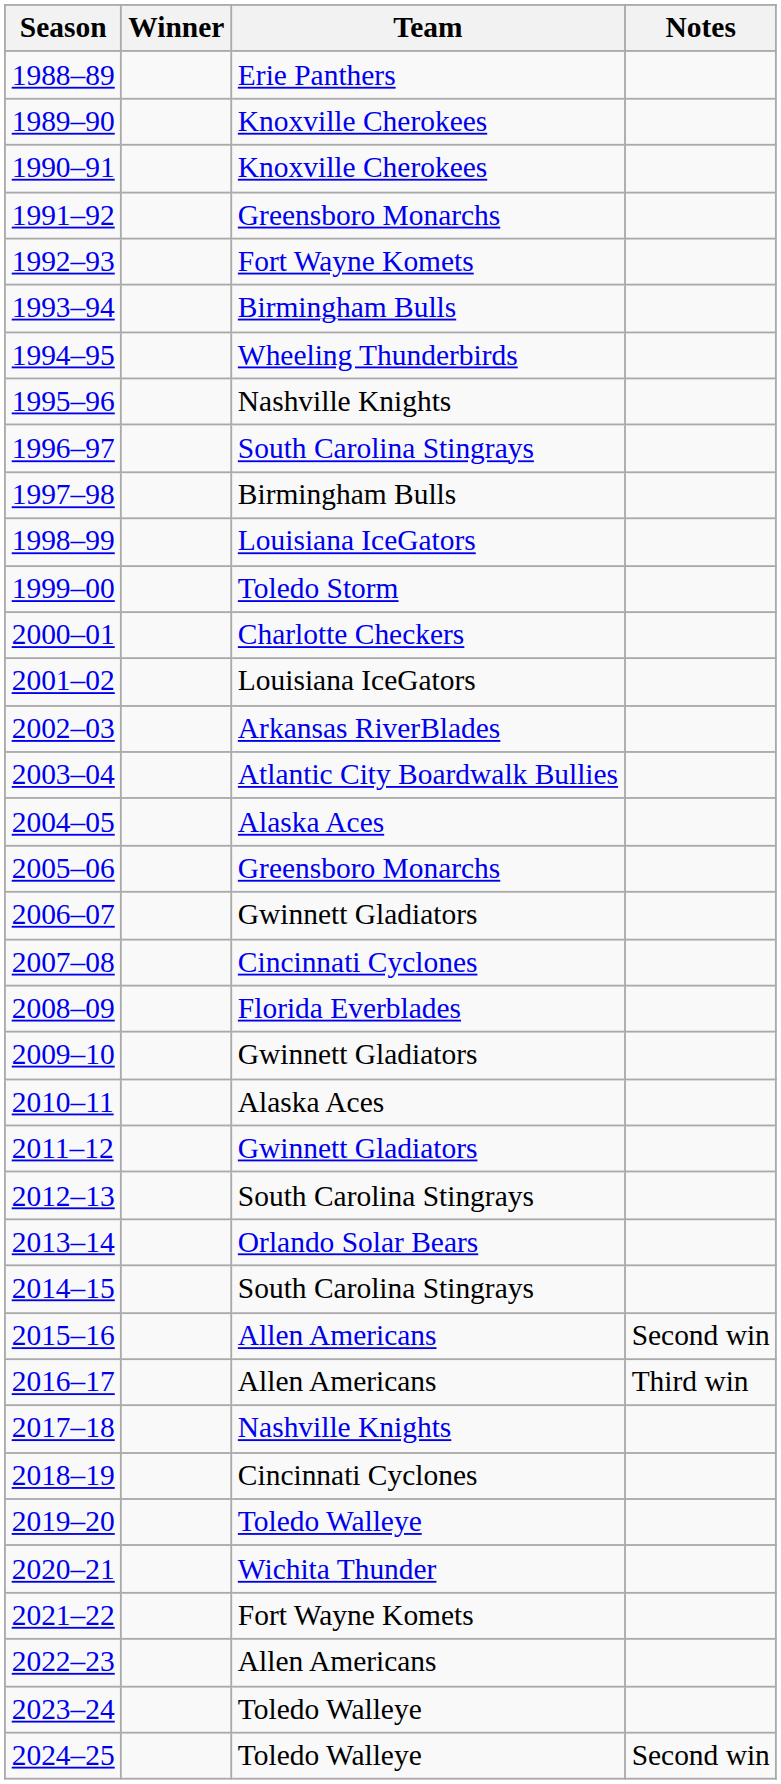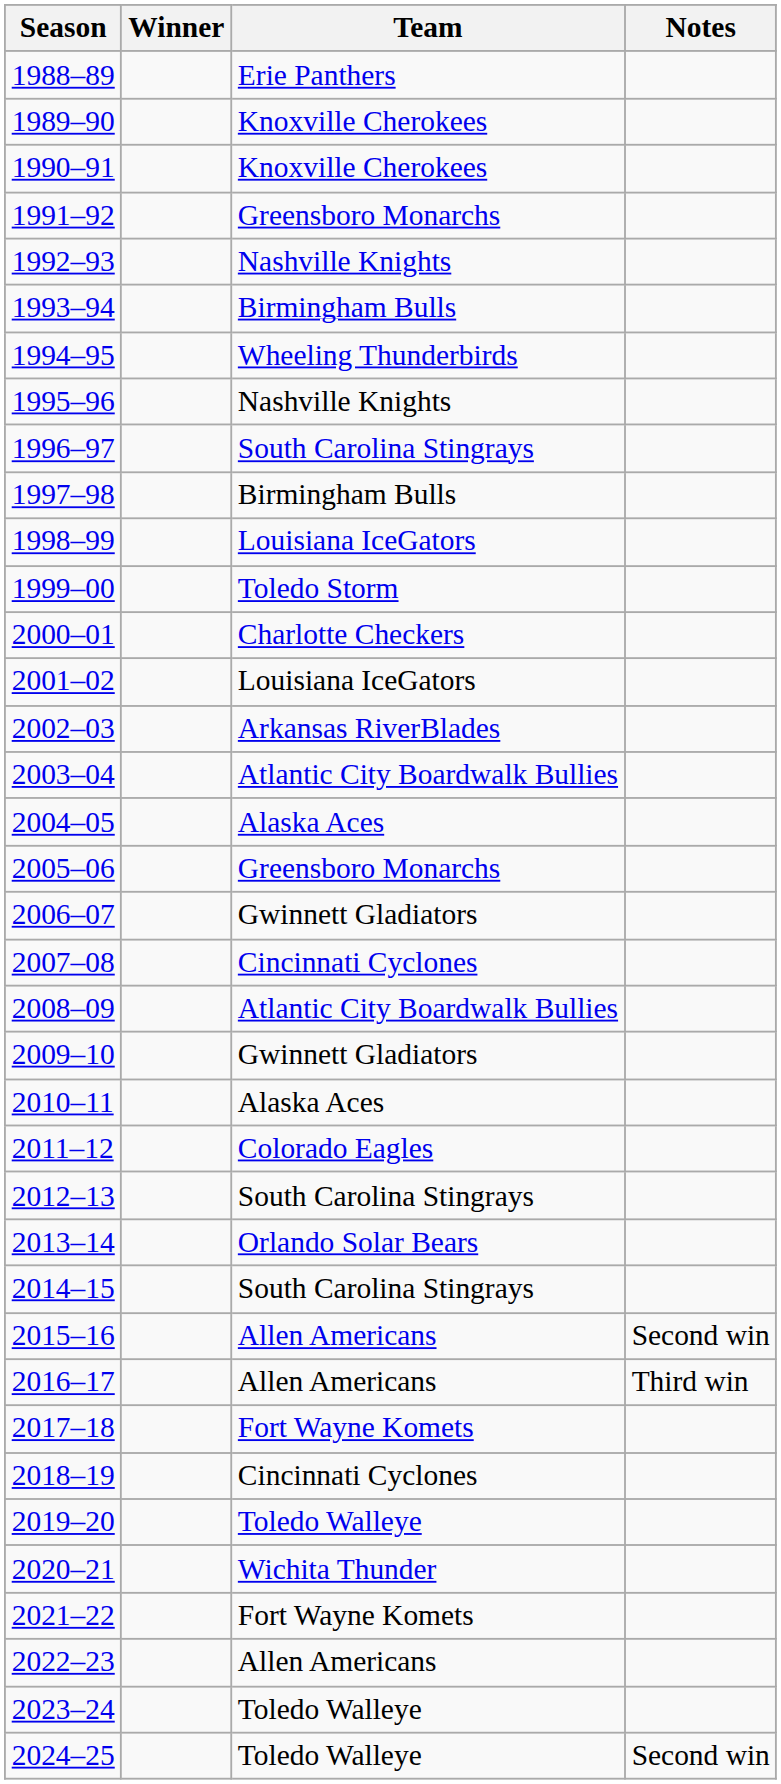(356, 261) Fort Wayne Komets -> (345, 261) Nashville Knights
(349, 1008) Florida Everblades -> (428, 1008) Atlantic City Boardwalk Bullies
(358, 1148) Gwinnett Gladiators -> (336, 1148) Colorado Eagles
(345, 1428) Nashville Knights -> (356, 1428) Fort Wayne Komets
